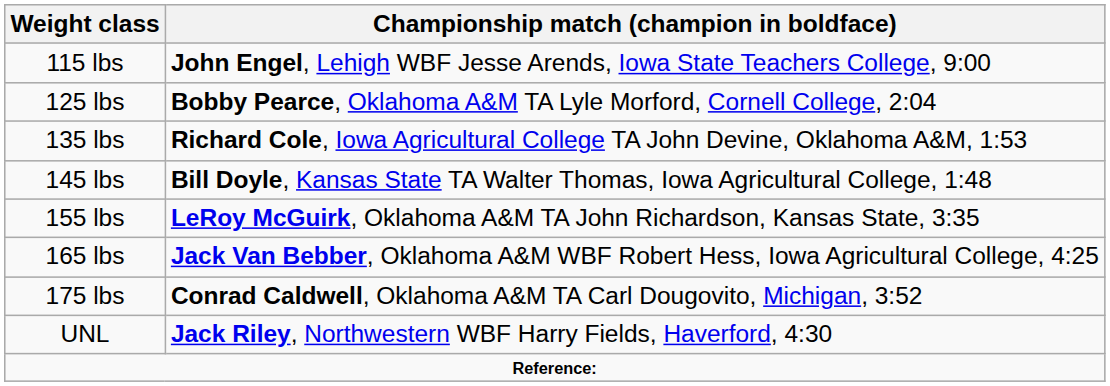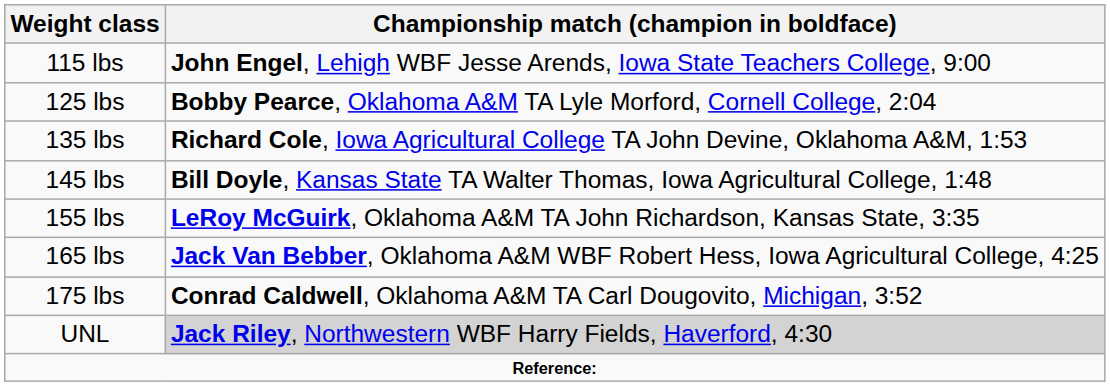(502, 334) no background -> (502, 334) lightgrey background
